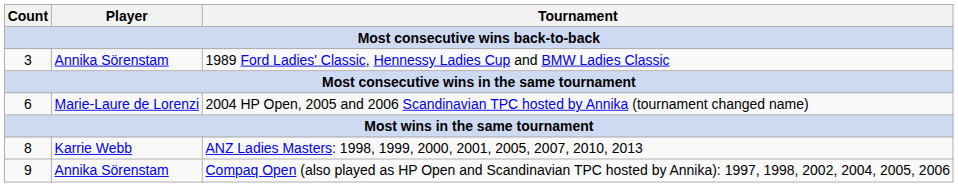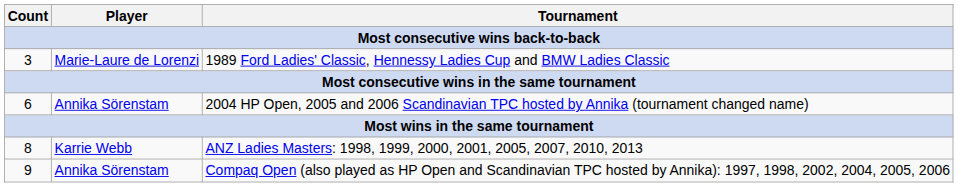(112, 60) Annika Sörenstam -> (127, 60) Marie-Laure de Lorenzi
(127, 104) Marie-Laure de Lorenzi -> (112, 104) Annika Sörenstam
